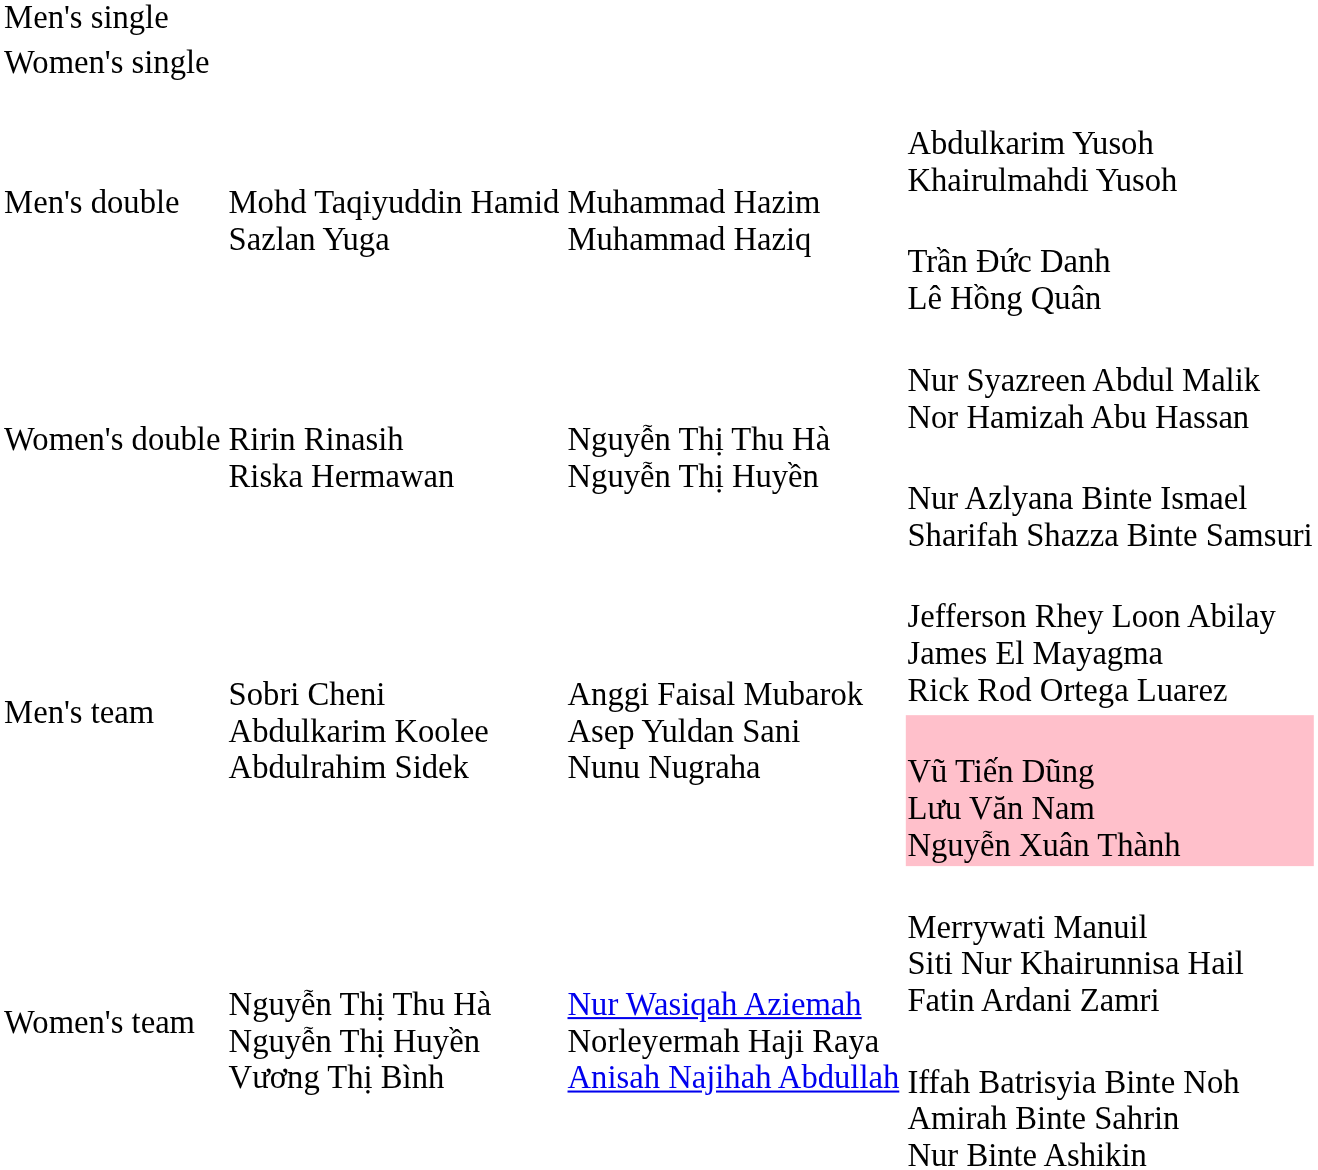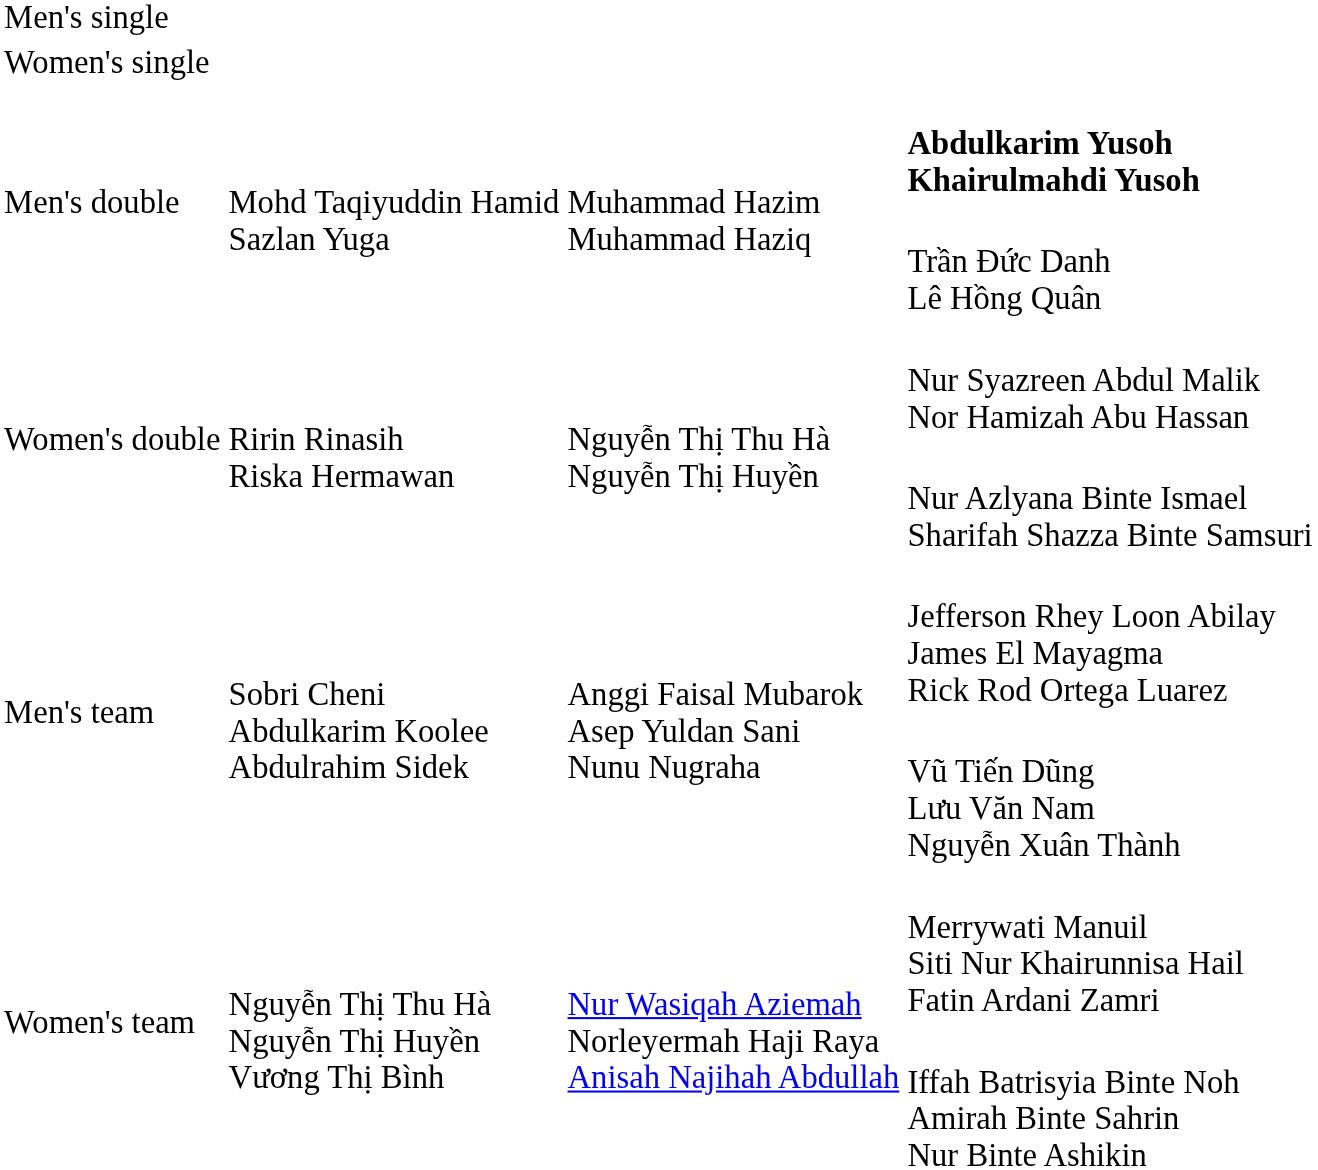(1042, 161) normal -> (1054, 161) bold
(1044, 808) pink background -> (1044, 808) no background
